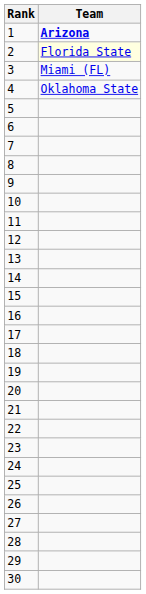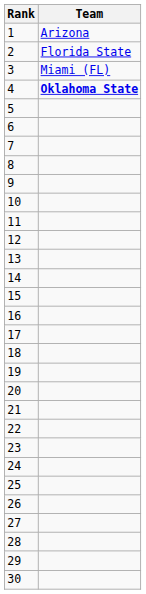(65, 33) bold -> (65, 33) normal
(86, 52) lightyellow background -> (86, 52) no background
(89, 89) normal -> (89, 89) bold
